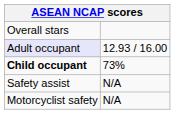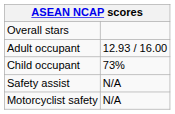(43, 48) lavender background -> (43, 48) no background
(47, 65) bold -> (43, 65) normal
